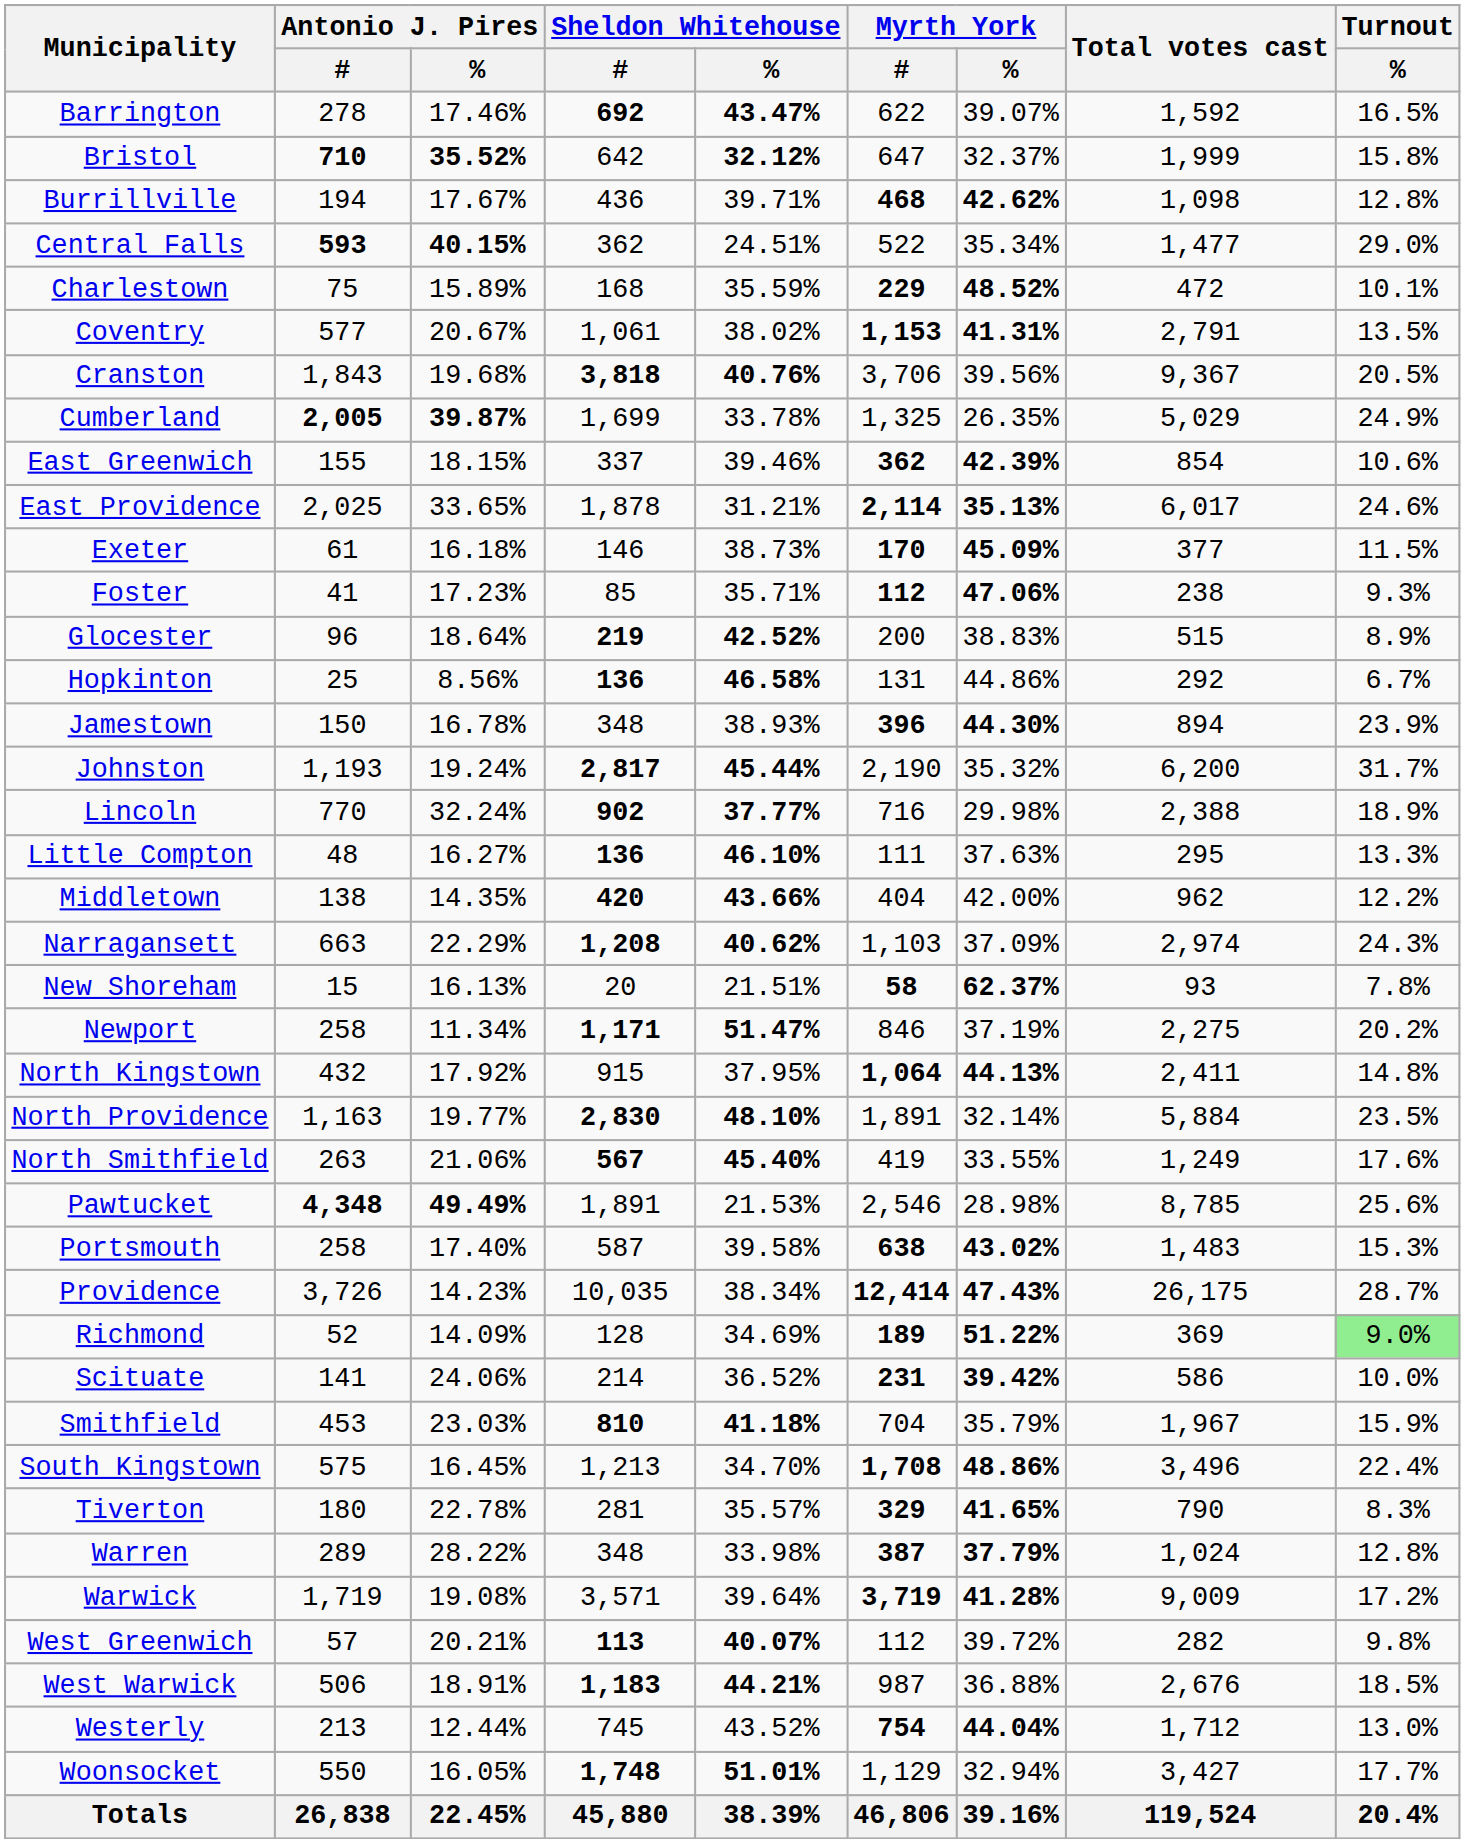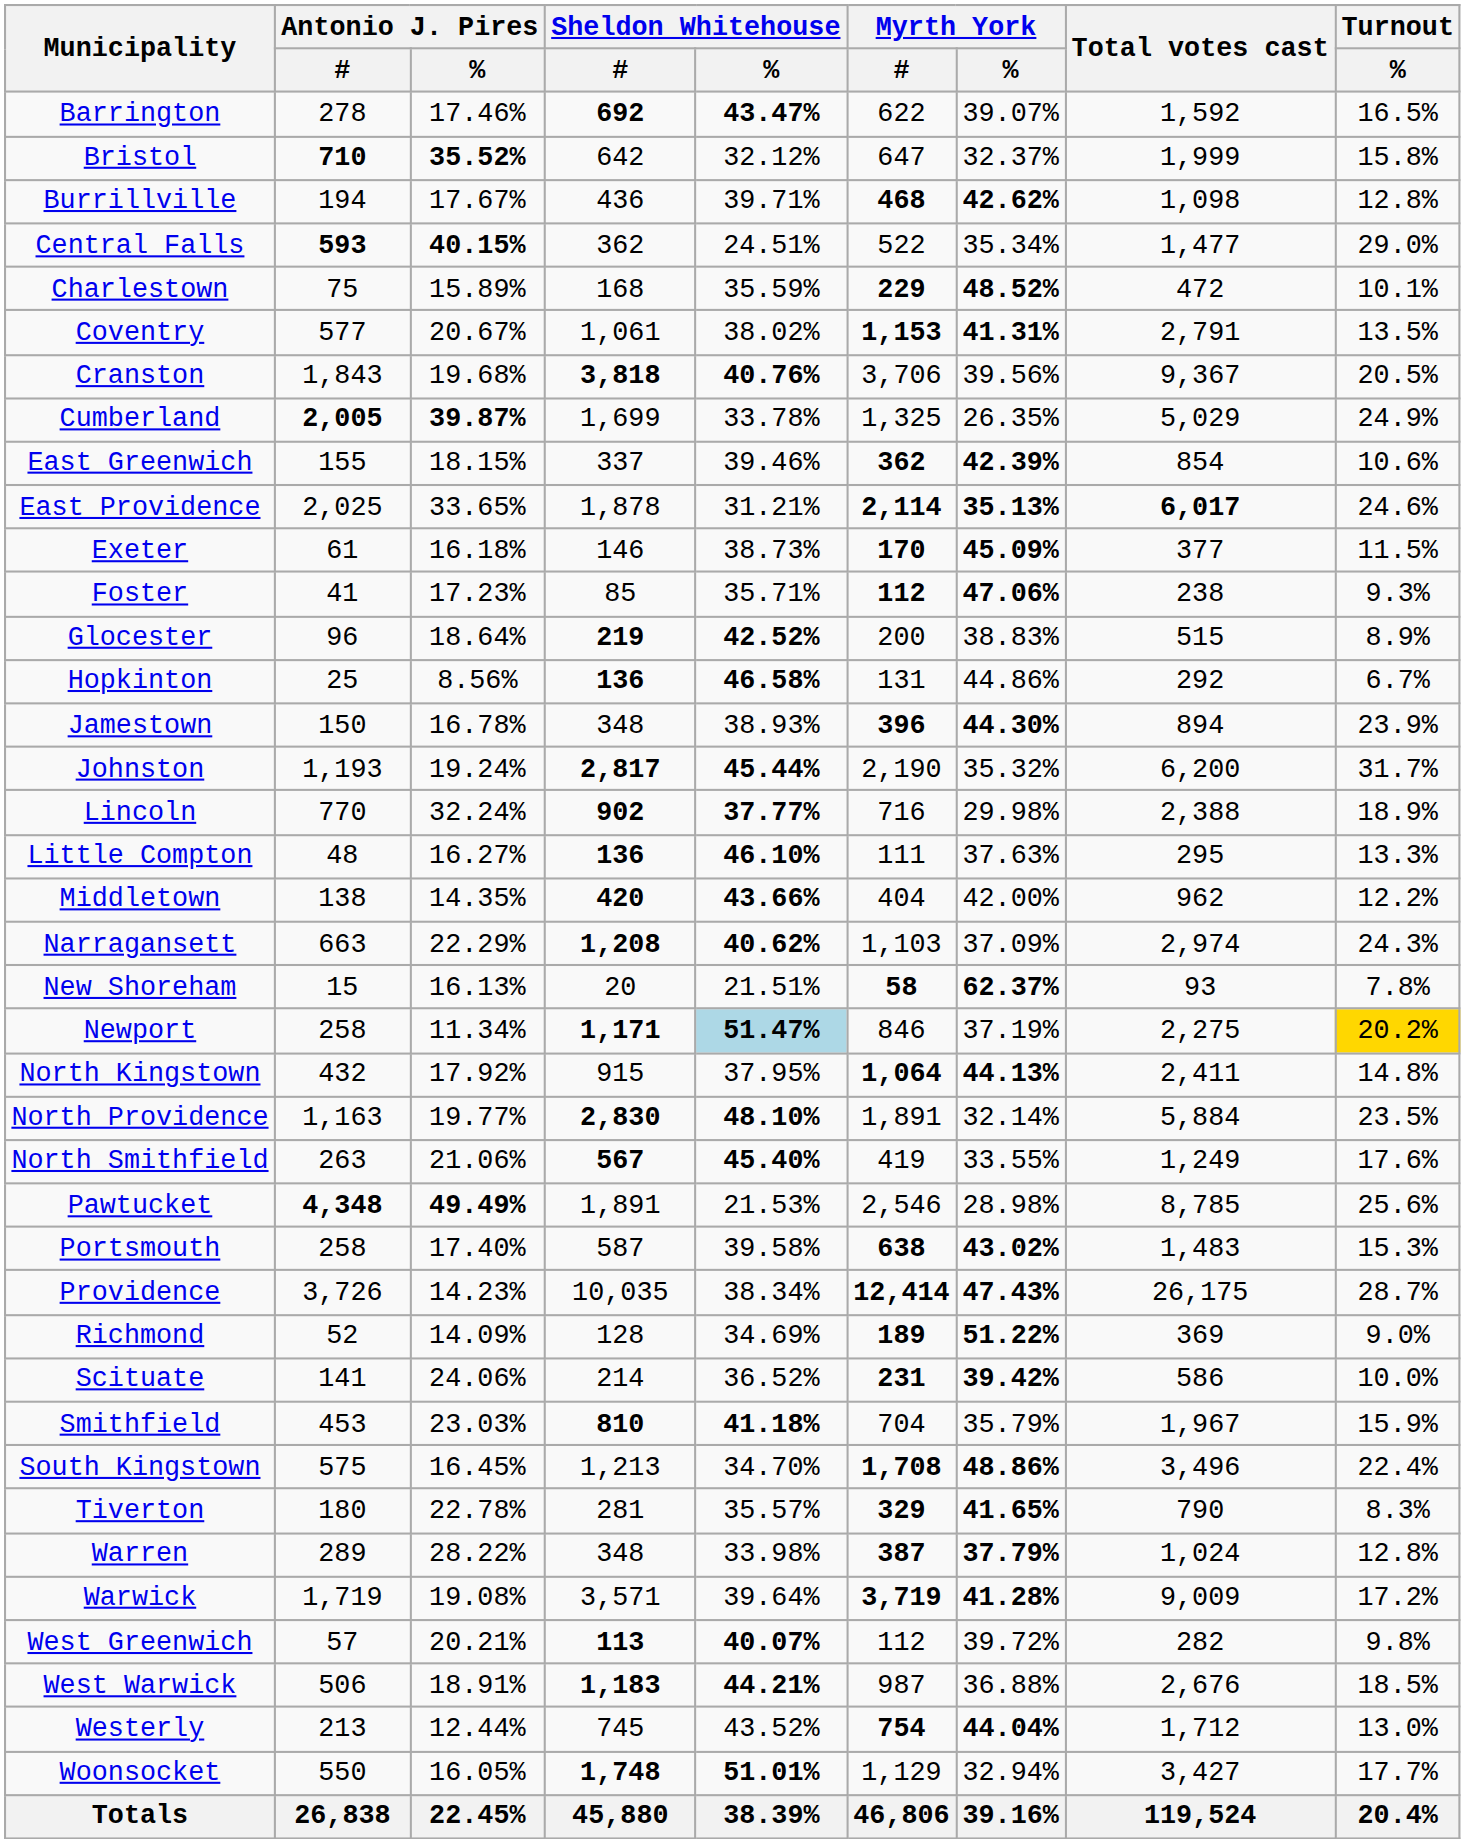(771, 158) bold -> (771, 158) normal
(1200, 507) normal -> (1200, 507) bold
(771, 1031) no background -> (771, 1031) lightblue background
(1398, 1031) no background -> (1398, 1031) gold background
(1398, 1336) lightgreen background -> (1398, 1336) no background
